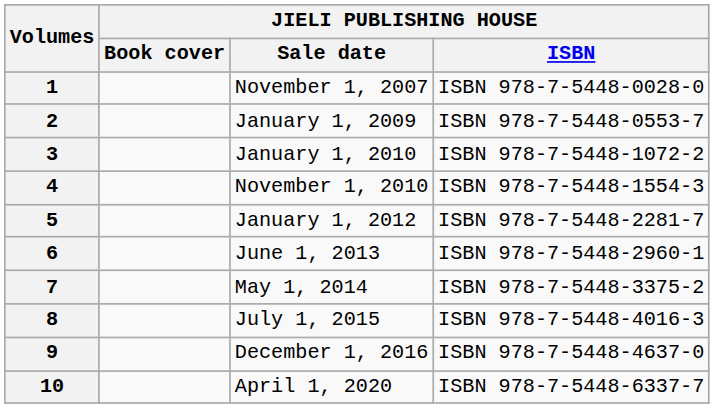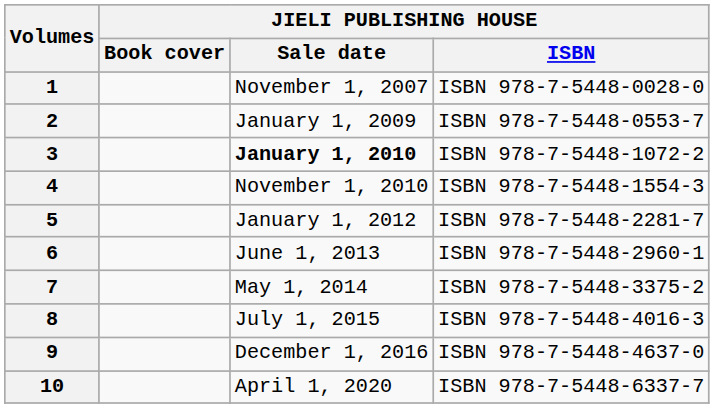(326, 154) normal -> (326, 154) bold
